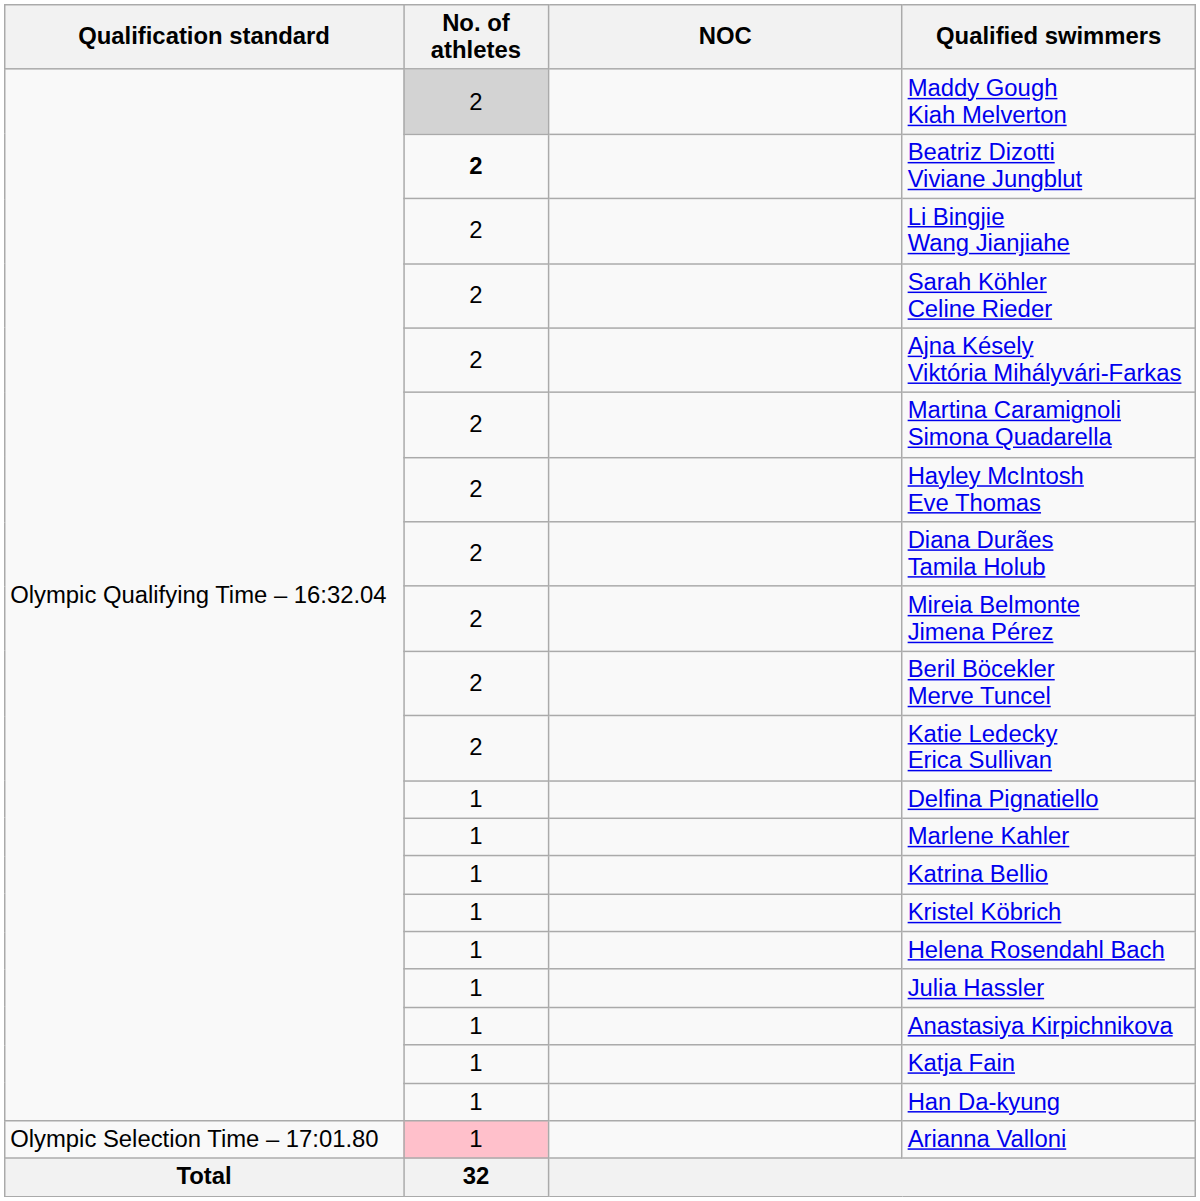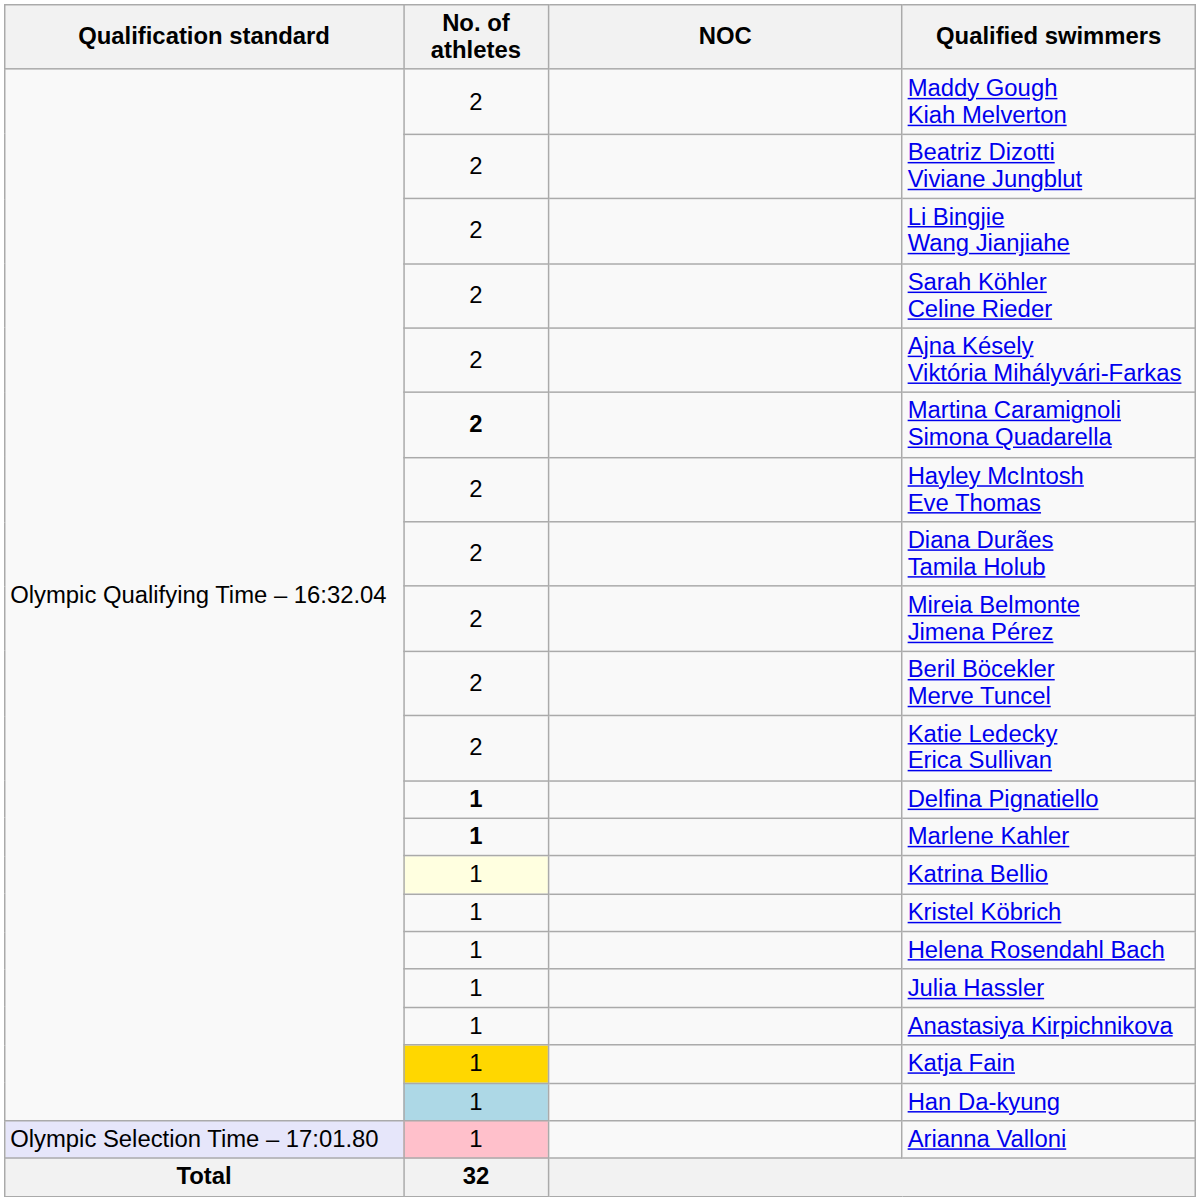(476, 101) lightgrey background -> (476, 101) no background
(476, 166) bold -> (476, 166) normal
(476, 424) normal -> (476, 424) bold
(476, 798) normal -> (476, 798) bold
(476, 836) normal -> (476, 836) bold
(476, 874) no background -> (476, 874) lightyellow background
(476, 1063) no background -> (476, 1063) gold background
(476, 1101) no background -> (476, 1101) lightblue background
(194, 1139) no background -> (194, 1139) lavender background
